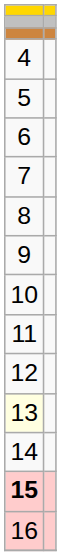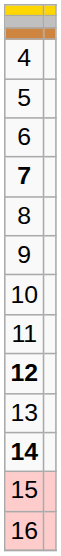(24, 176) normal -> (24, 176) bold
(24, 373) normal -> (24, 373) bold
(24, 412) lightyellow background -> (24, 412) no background
(24, 451) normal -> (24, 451) bold
(24, 491) bold -> (24, 491) normal
